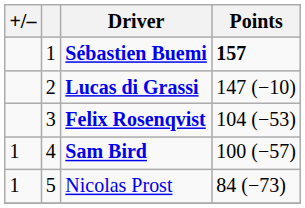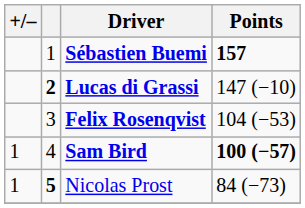(51, 86) normal -> (51, 86) bold
(256, 152) normal -> (256, 152) bold
(51, 185) normal -> (51, 185) bold
